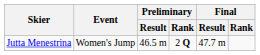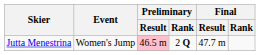(153, 43) no background -> (153, 43) pink background
